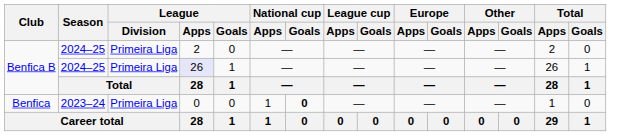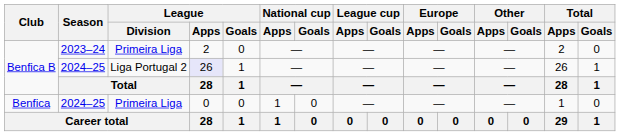(83, 49) 2024–25 -> (83, 49) 2023–24
(144, 67) Primeira Liga -> (149, 67) Liga Portugal 2
(83, 103) 2023–24 -> (83, 103) 2024–25
(305, 103) bold -> (314, 103) normal
